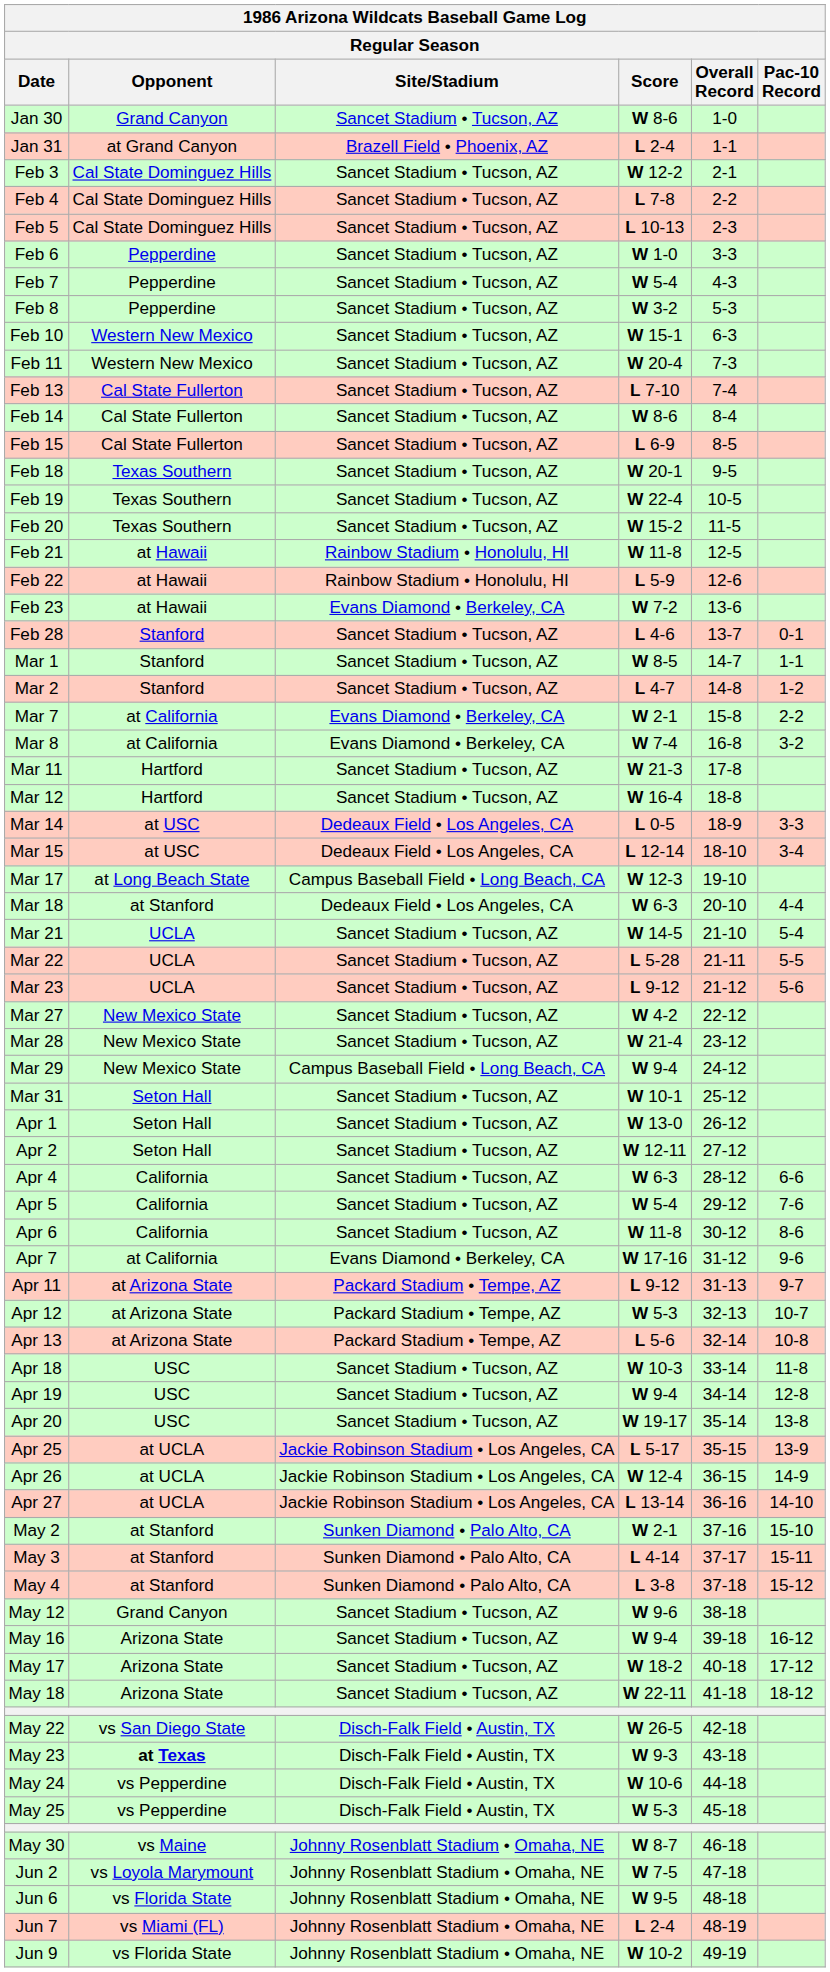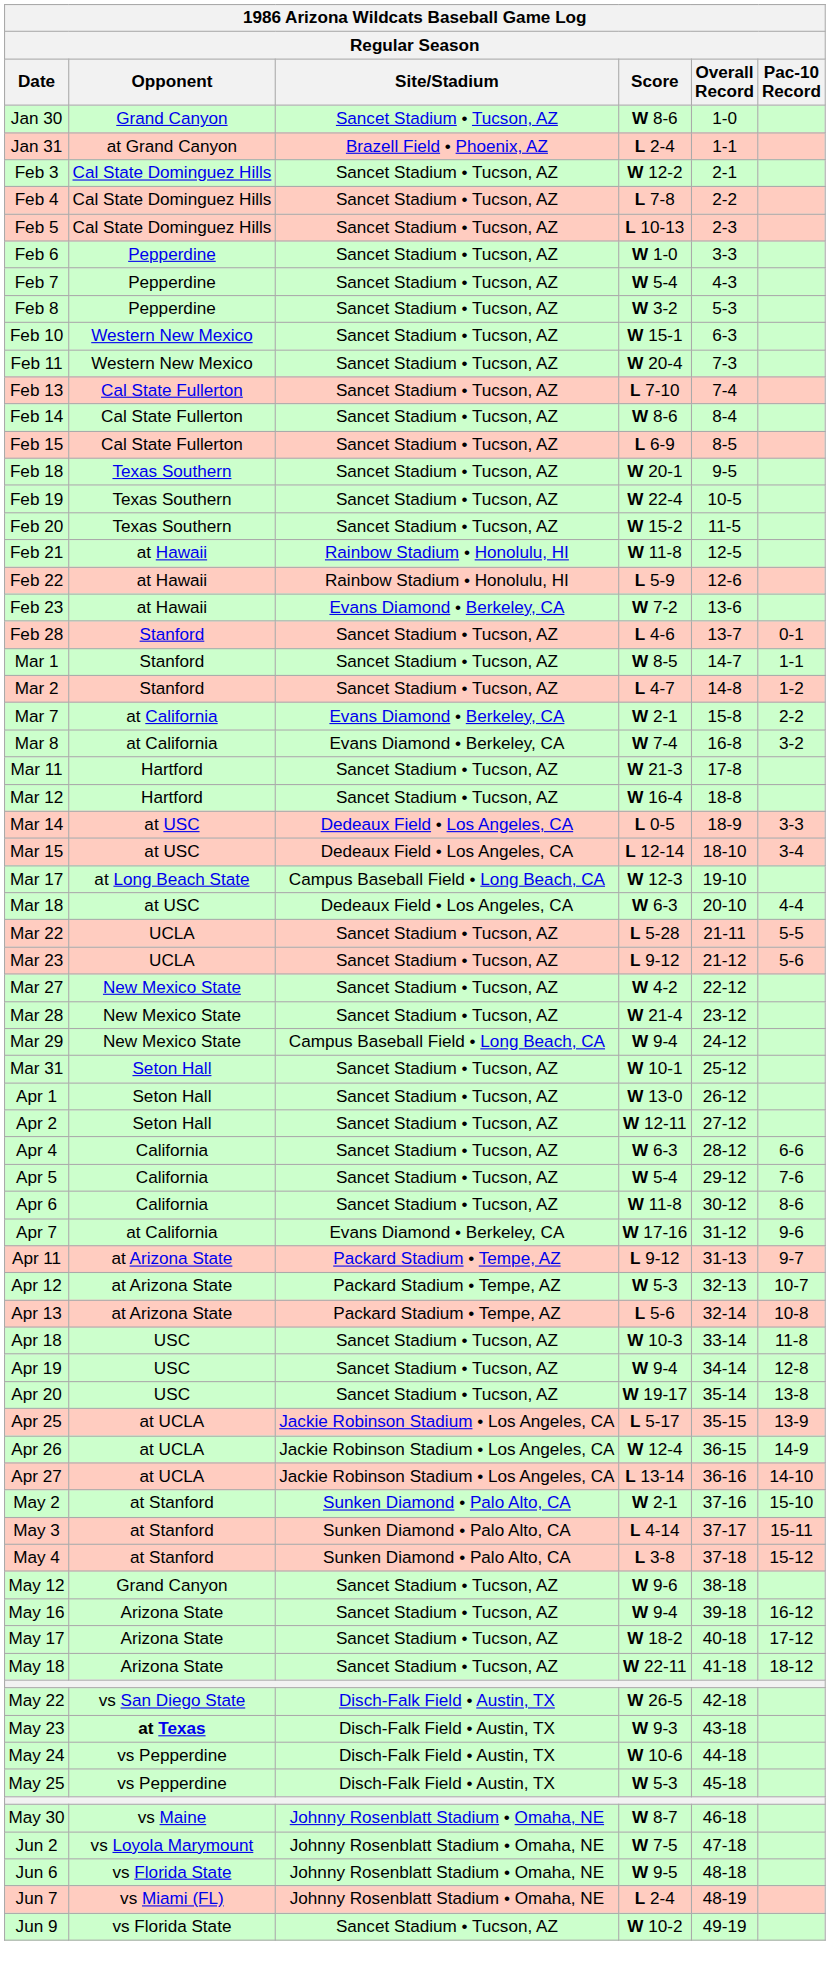(172, 906) at Stanford -> (172, 906) at USC
- row: (37, 933)
(447, 1953) Johnny Rosenblatt Stadium • Omaha, NE -> (447, 1926) Sancet Stadium • Tucson, AZ
